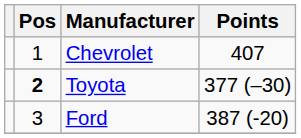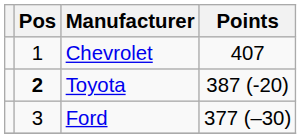(248, 85) 377 (–30) -> (248, 85) 387 (-20)
(248, 118) 387 (-20) -> (248, 118) 377 (–30)
